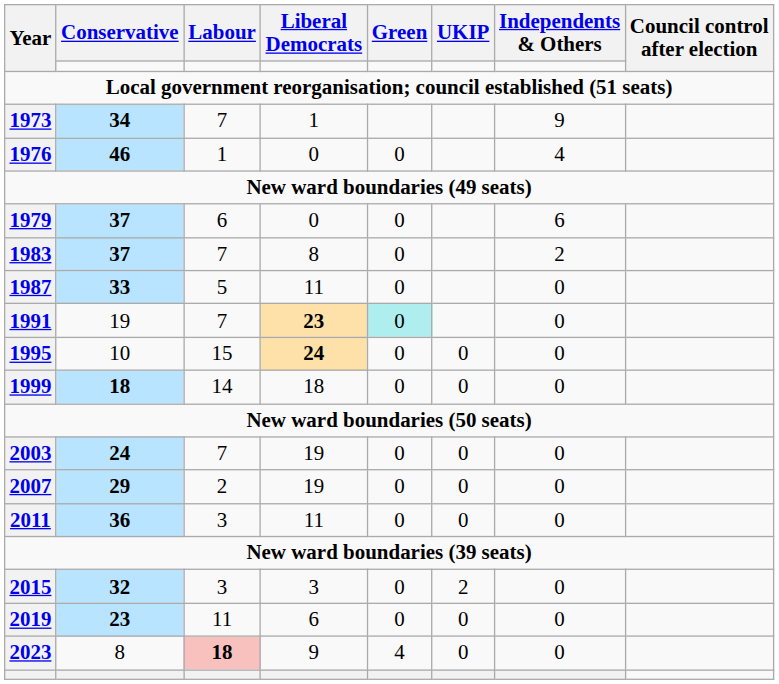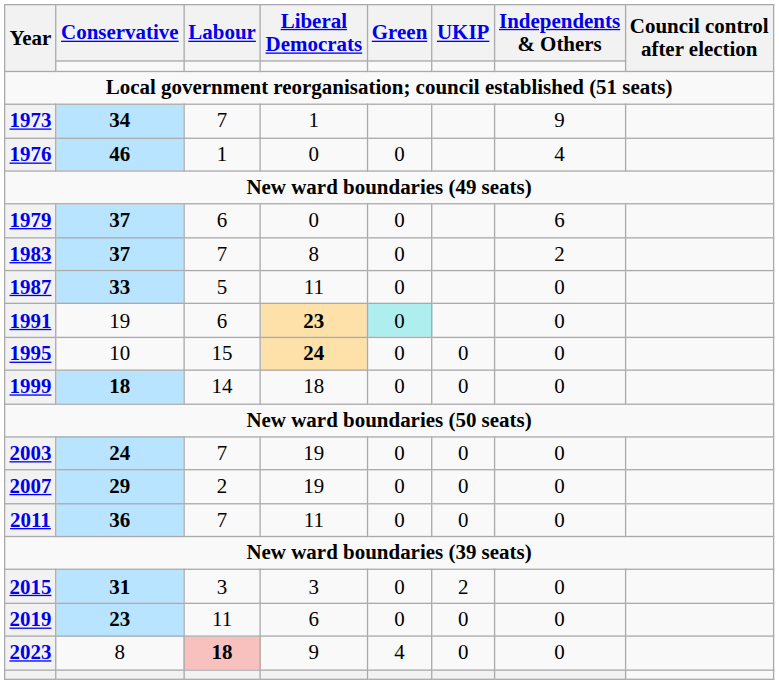(222, 320) 7 -> (222, 320) 6
(222, 519) 3 -> (222, 519) 7
(120, 586) 32 -> (120, 586) 31
